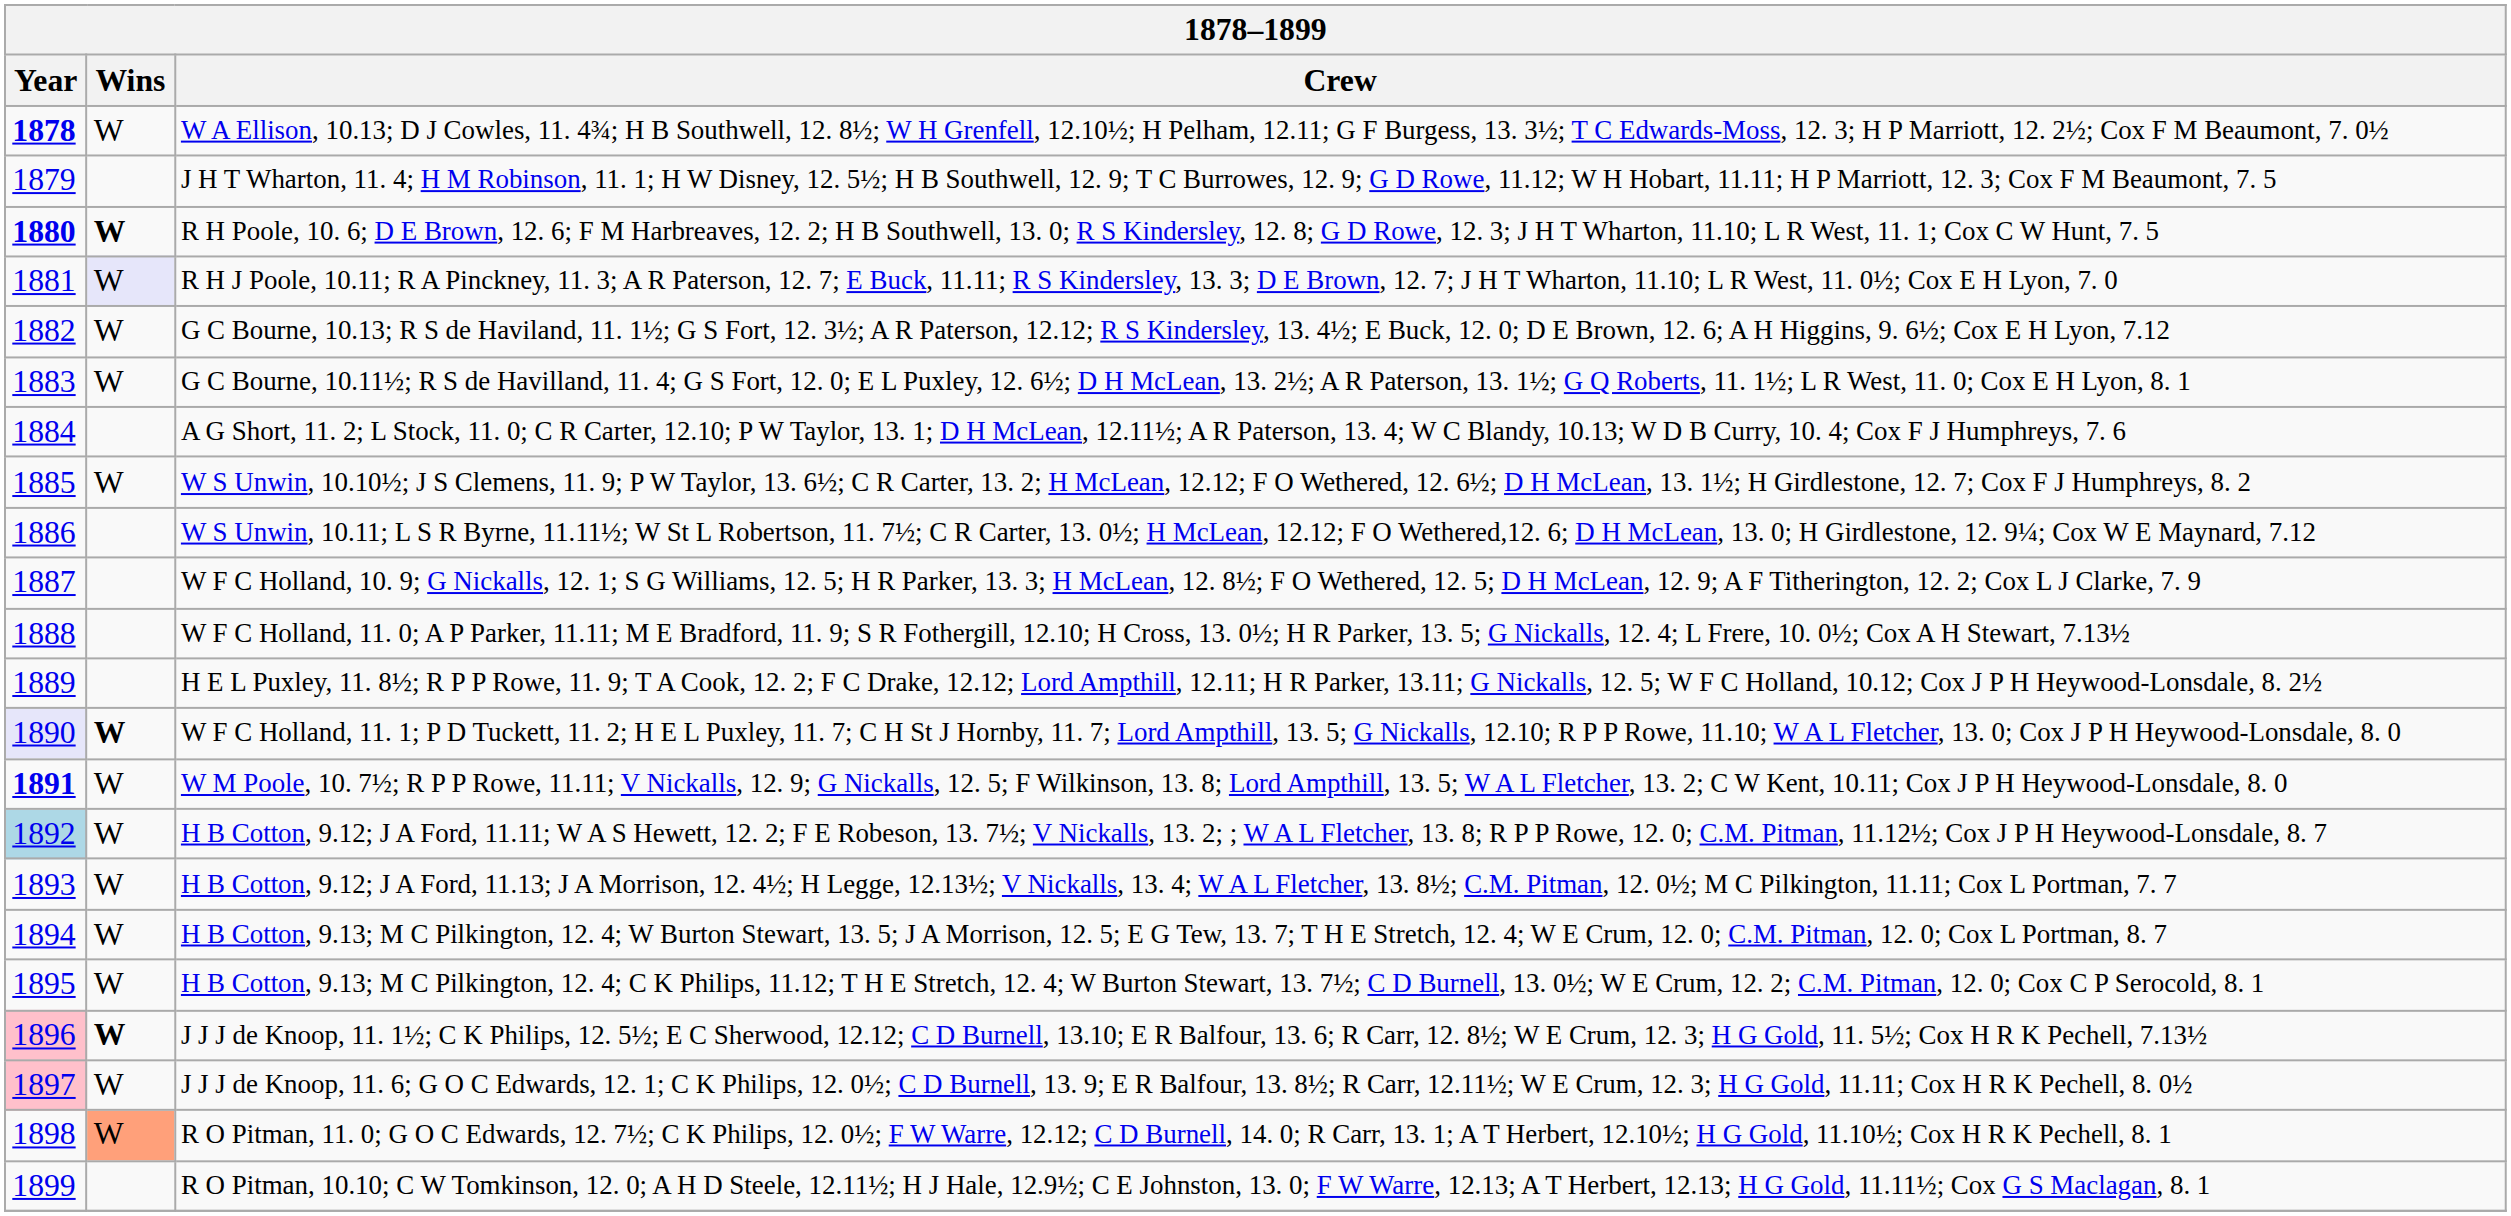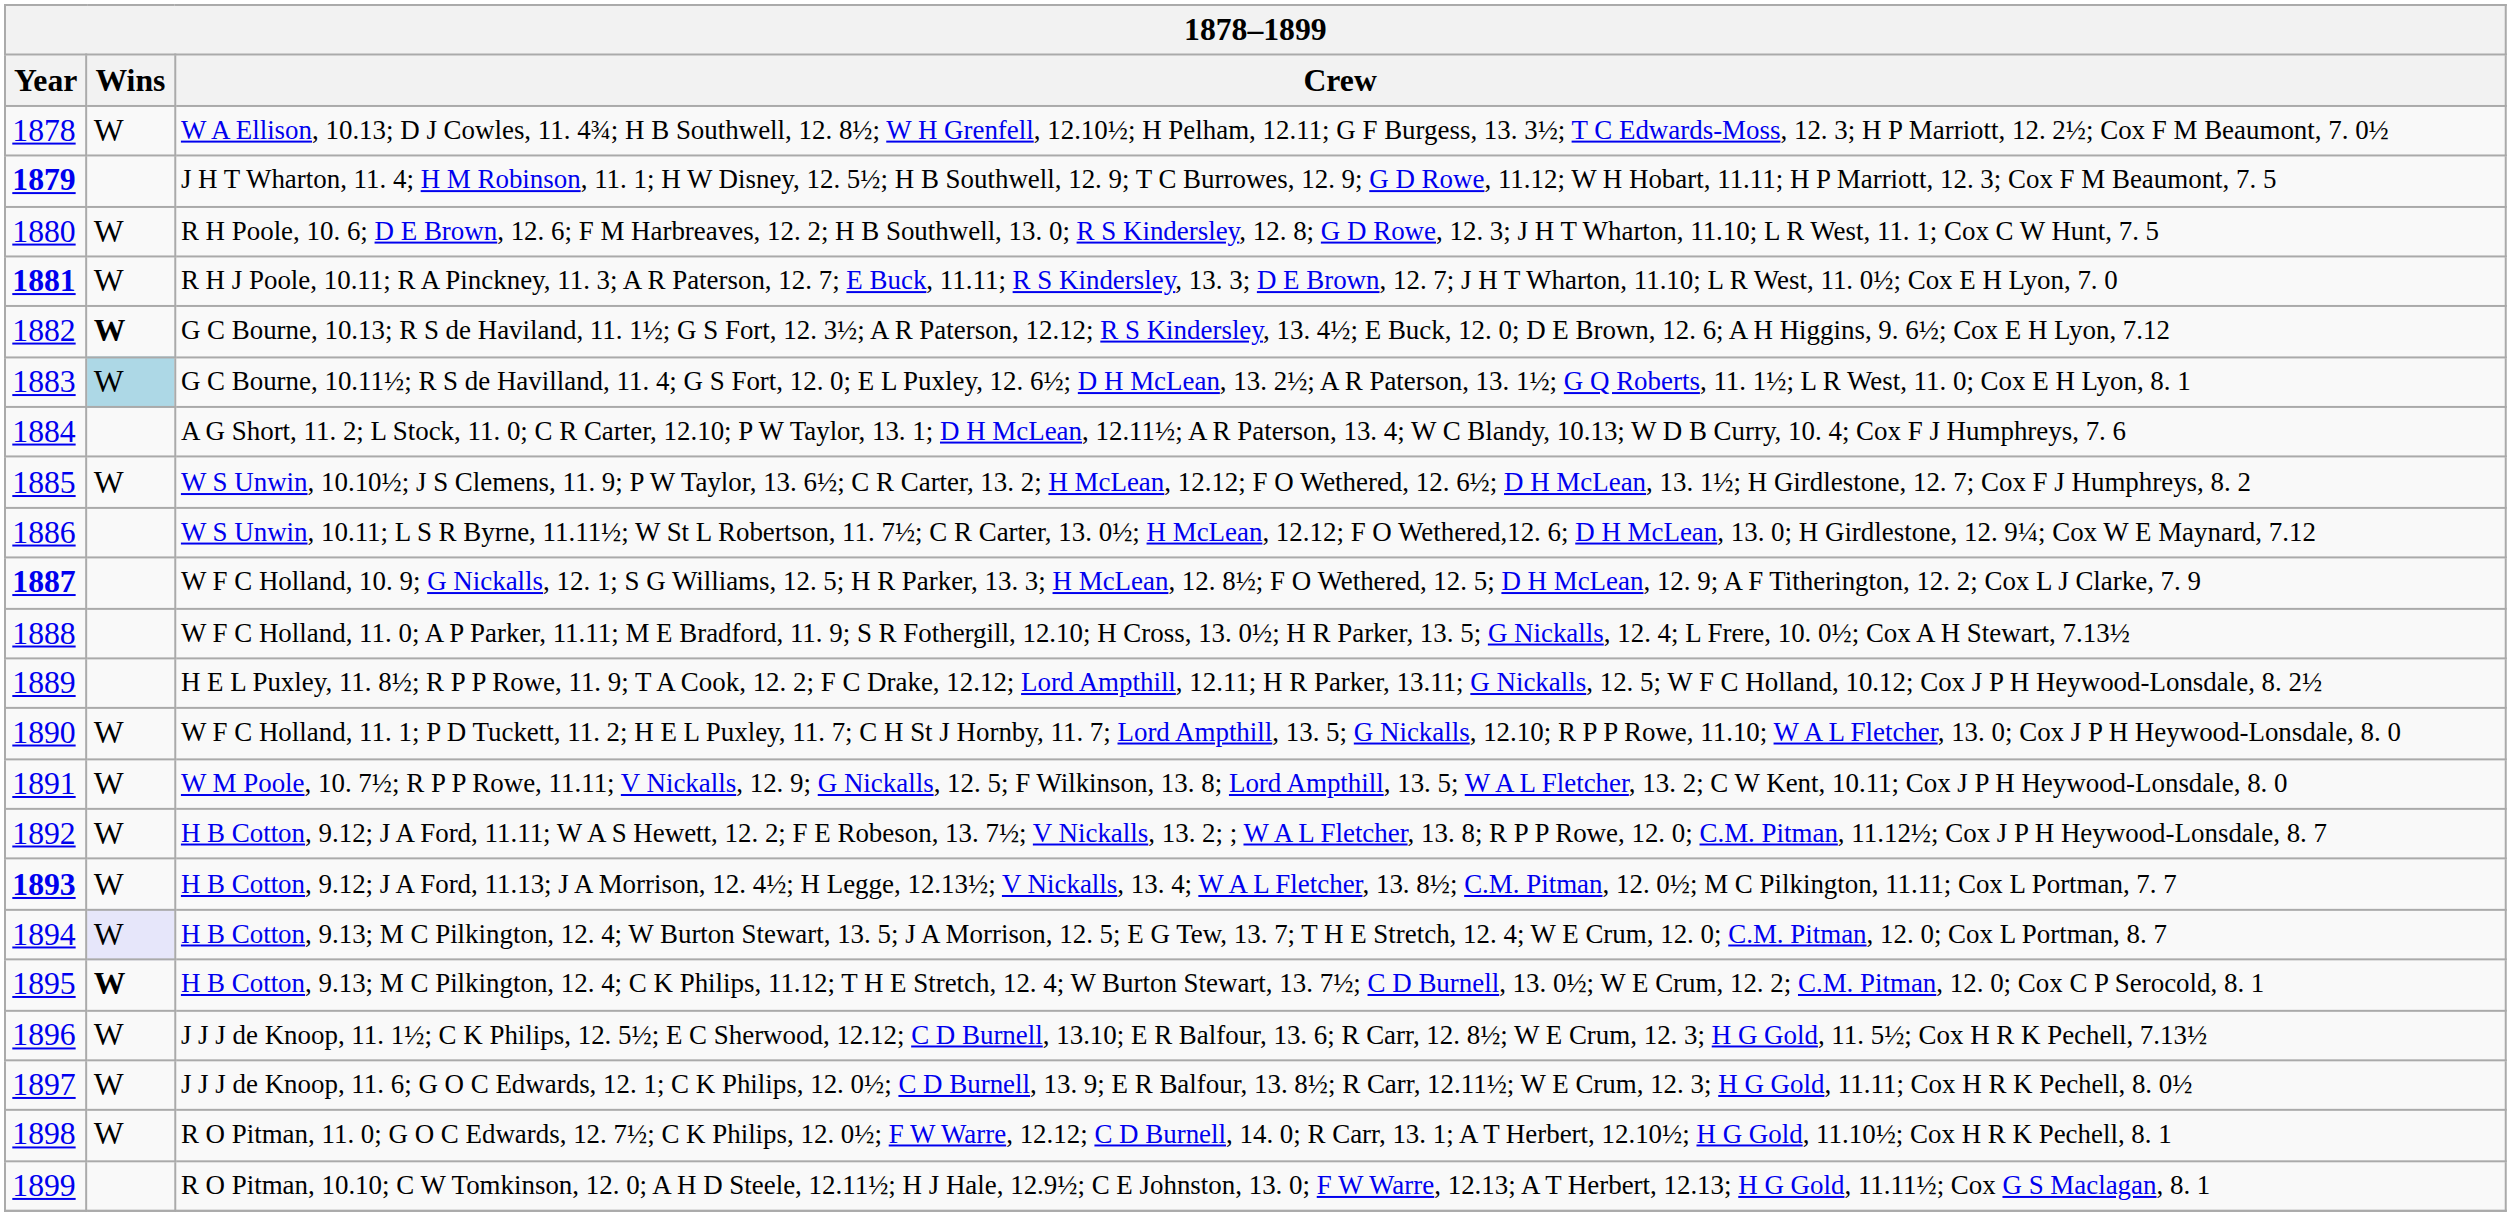(44, 130) bold -> (44, 130) normal
(44, 180) normal -> (44, 180) bold
(44, 230) bold -> (44, 230) normal
(109, 230) bold -> (109, 230) normal
(44, 280) normal -> (44, 280) bold
(109, 280) lavender background -> (109, 280) no background
(109, 331) normal -> (109, 331) bold
(109, 381) no background -> (109, 381) lightblue background
(44, 582) normal -> (44, 582) bold
(44, 733) lavender background -> (44, 733) no background
(109, 733) bold -> (109, 733) normal
(44, 783) bold -> (44, 783) normal
(44, 833) lightblue background -> (44, 833) no background
(44, 883) normal -> (44, 883) bold
(109, 933) no background -> (109, 933) lavender background
(109, 984) normal -> (109, 984) bold
(44, 1034) pink background -> (44, 1034) no background
(109, 1034) bold -> (109, 1034) normal
(44, 1084) pink background -> (44, 1084) no background
(109, 1134) lightsalmon background -> (109, 1134) no background
